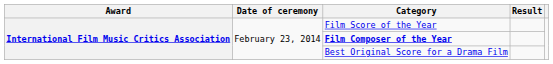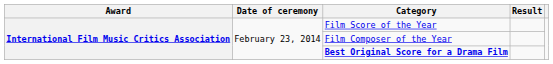(388, 39) bold -> (388, 39) normal
(416, 53) normal -> (416, 53) bold
